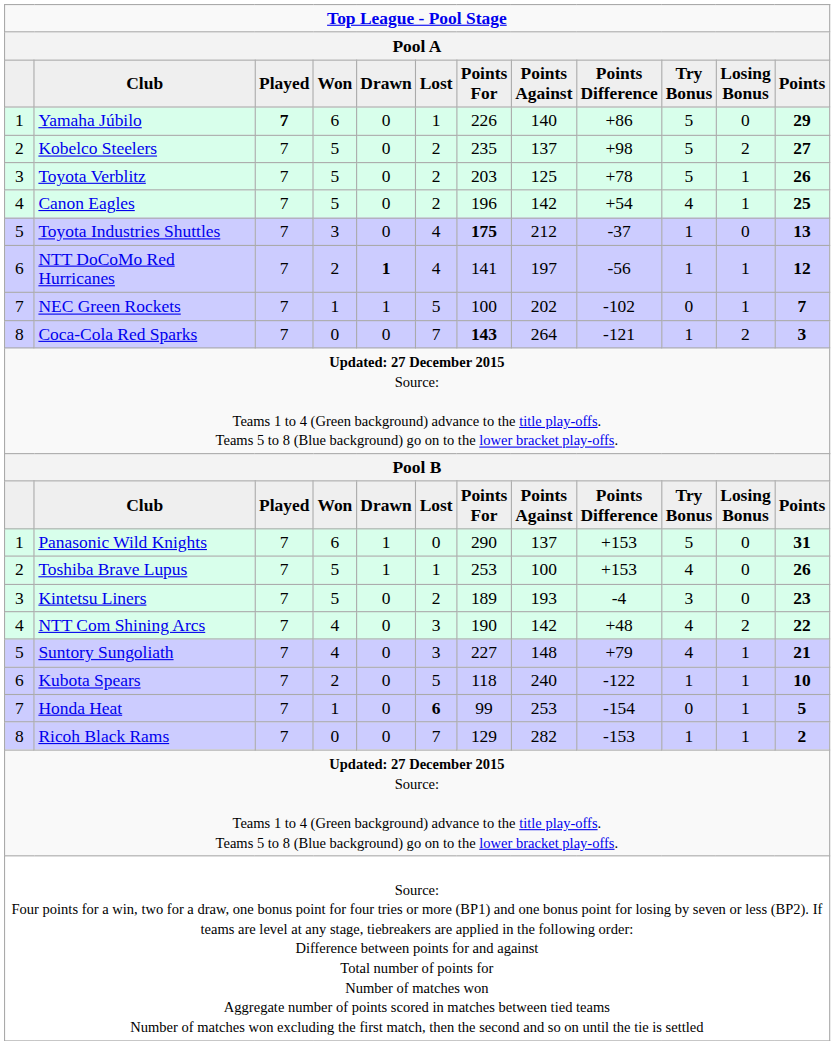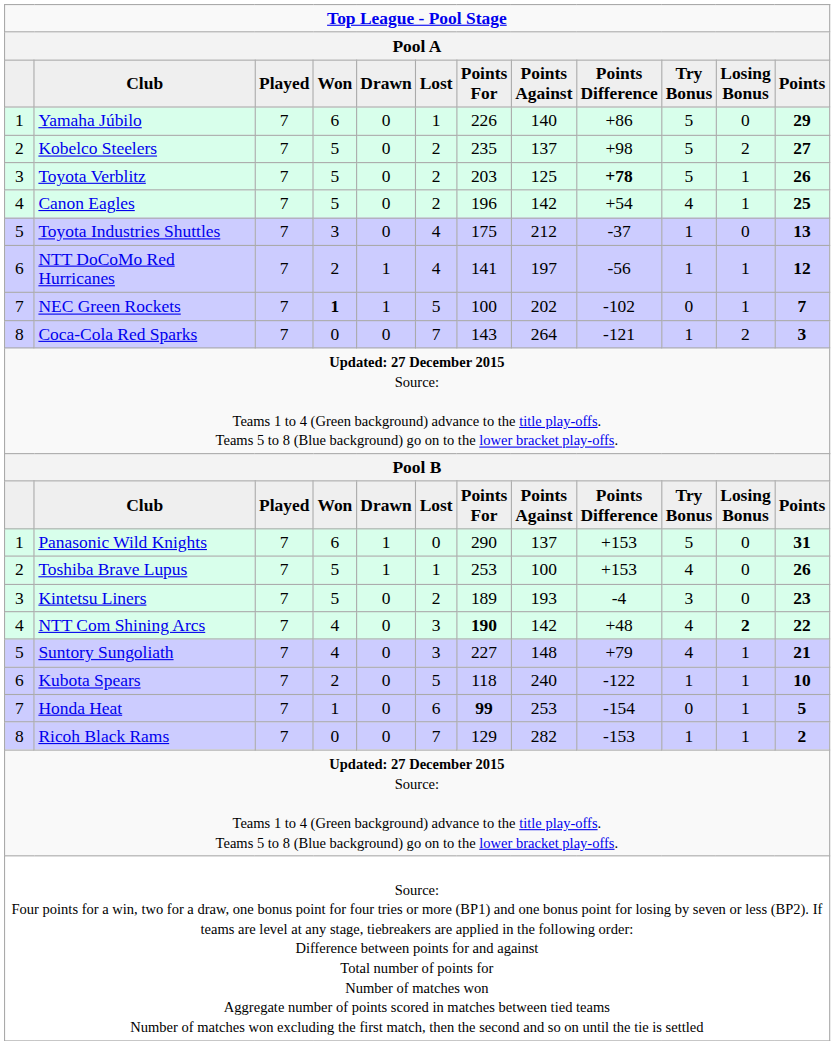(284, 120) bold -> (284, 120) normal
(619, 176) normal -> (619, 176) bold
(484, 231) bold -> (484, 231) normal
(386, 269) bold -> (386, 269) normal
(335, 306) normal -> (335, 306) bold
(484, 334) bold -> (484, 334) normal
(484, 625) normal -> (484, 625) bold
(745, 625) normal -> (745, 625) bold
(436, 708) bold -> (436, 708) normal
(484, 708) normal -> (484, 708) bold
